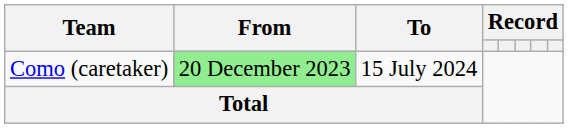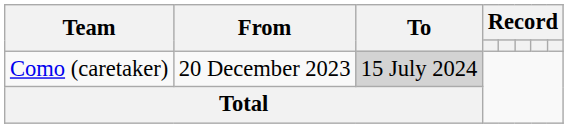(265, 68) lightgreen background -> (265, 68) no background
(419, 68) no background -> (419, 68) lightgrey background
